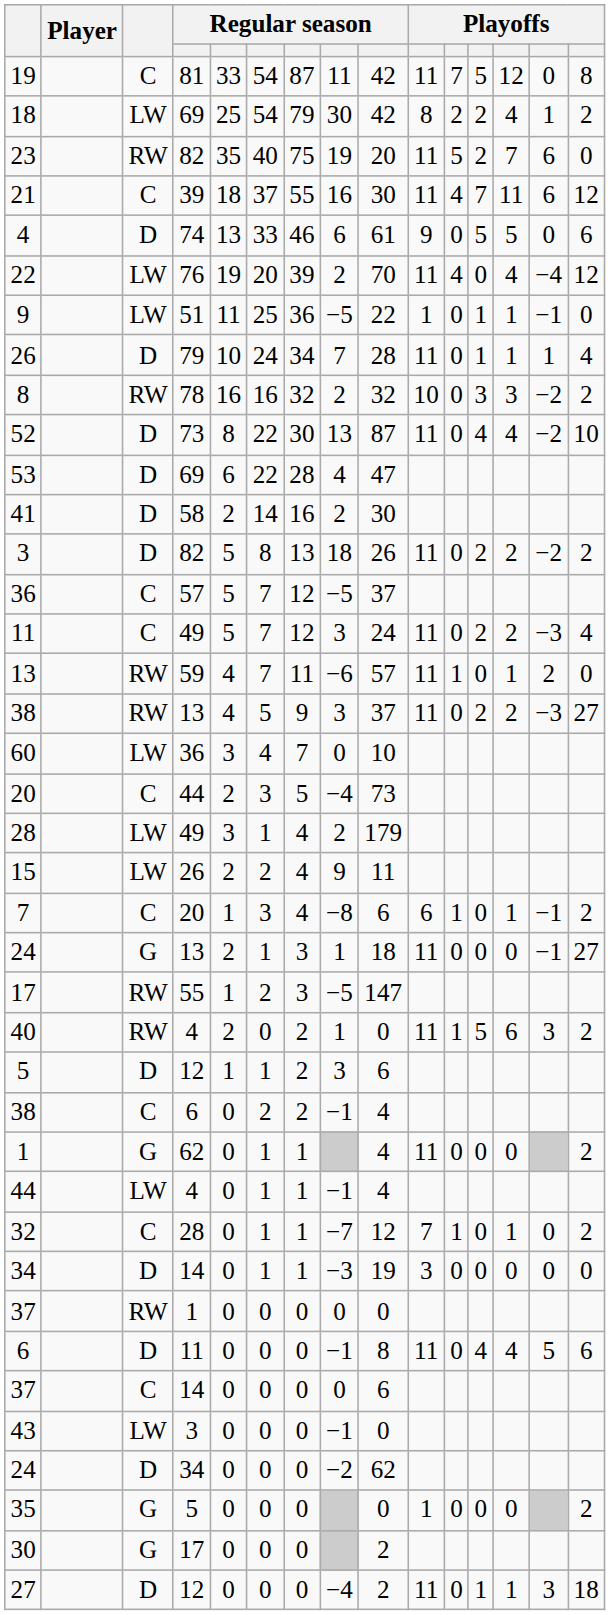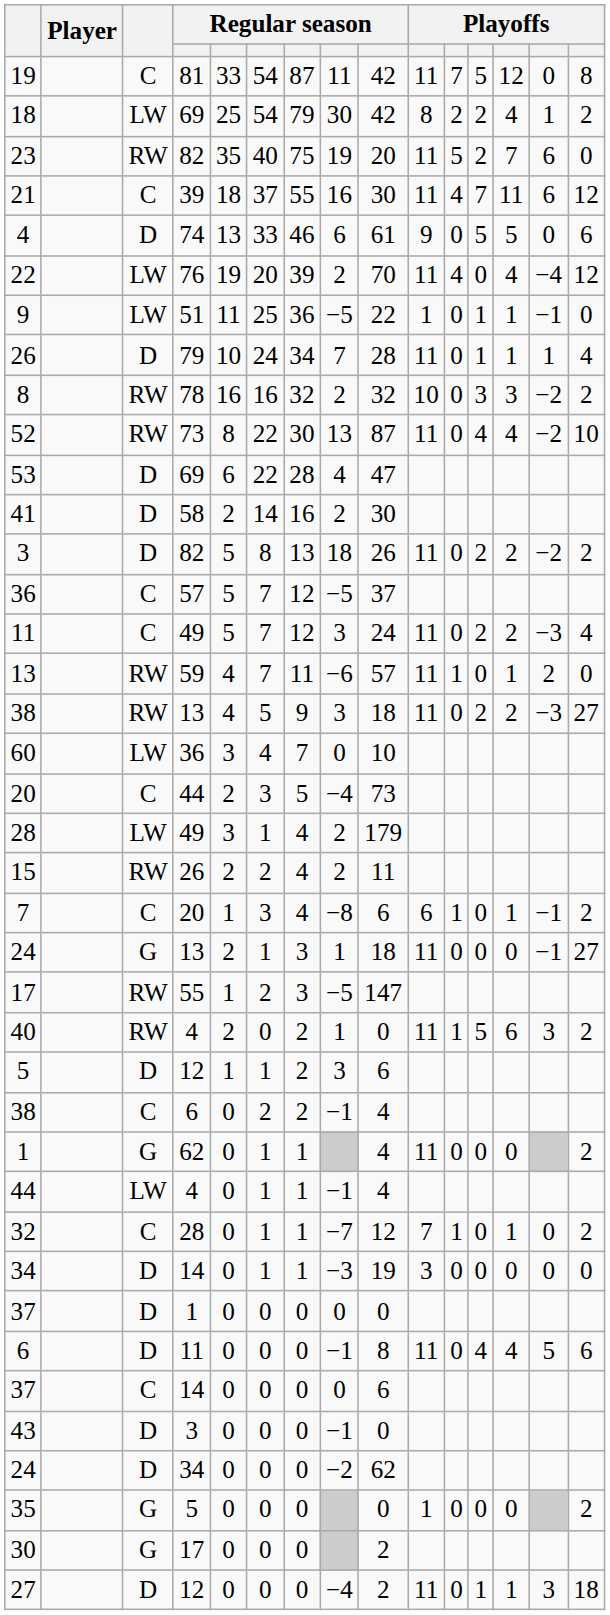(148, 434) D -> (148, 434) RW
(383, 713) 37 -> (383, 713) 18
(148, 872) LW -> (148, 872) RW
(339, 872) 9 -> (339, 872) 2
(148, 1310) RW -> (148, 1310) D
(148, 1430) LW -> (148, 1430) D
